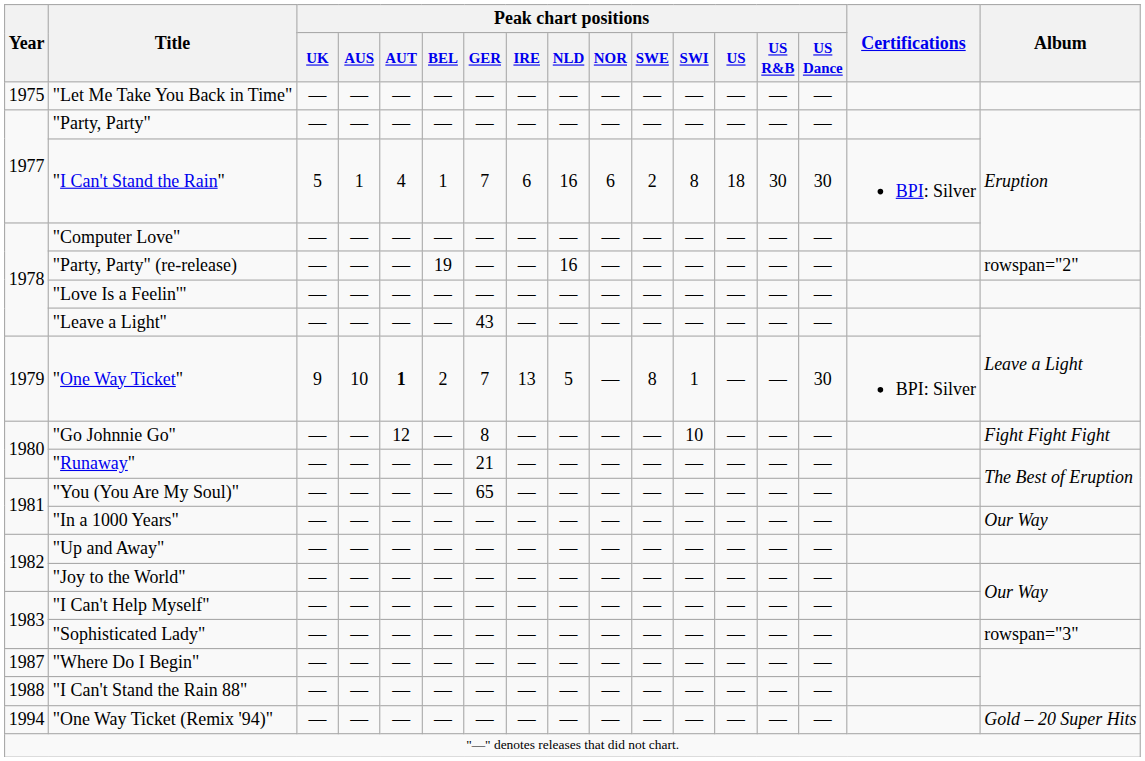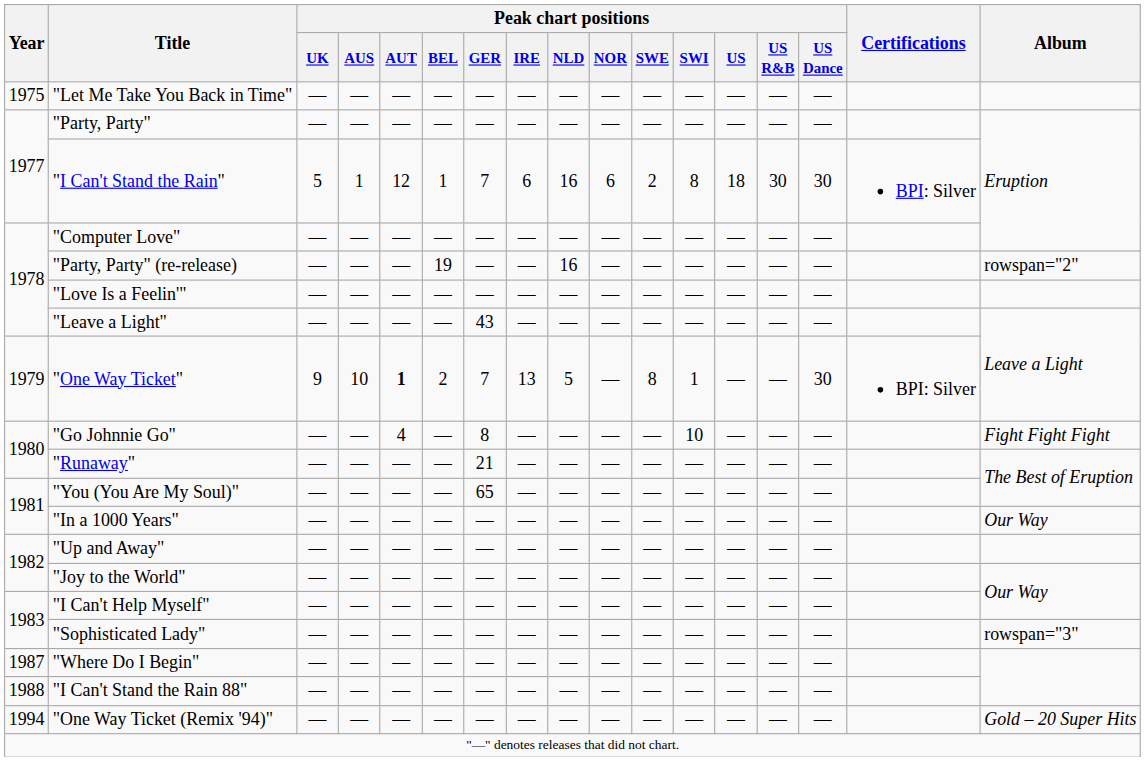(401, 180) 4 -> (401, 180) 12
(401, 435) 12 -> (401, 435) 4
